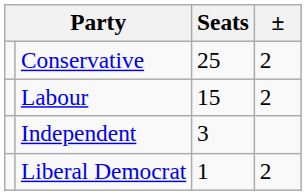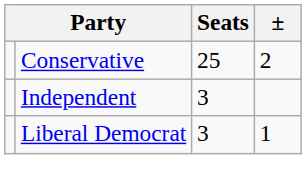- row: (55, 97)
(203, 171) 1 -> (203, 134) 3
(266, 171) 2 -> (266, 134) 1
